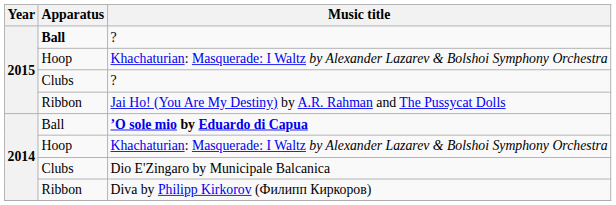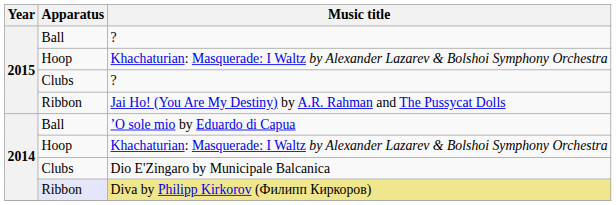(53, 37) bold -> (53, 37) normal
(209, 124) bold -> (203, 124) normal
(62, 189) no background -> (62, 189) lavender background
(241, 189) no background -> (241, 189) khaki background
